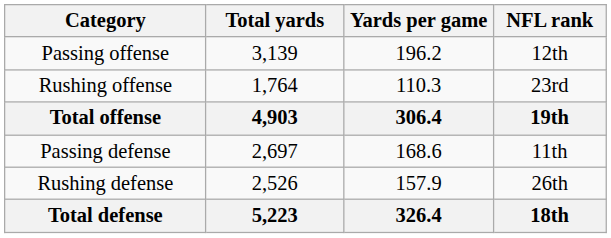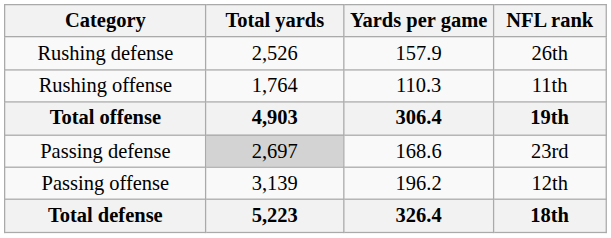rows swapped: (105, 53) <-> (105, 183)
(550, 85) 23rd -> (550, 85) 11th
(275, 150) no background -> (275, 150) lightgrey background
(550, 150) 11th -> (550, 150) 23rd
